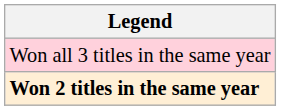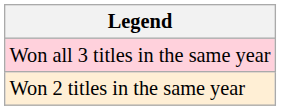(134, 88) bold -> (127, 88) normal
